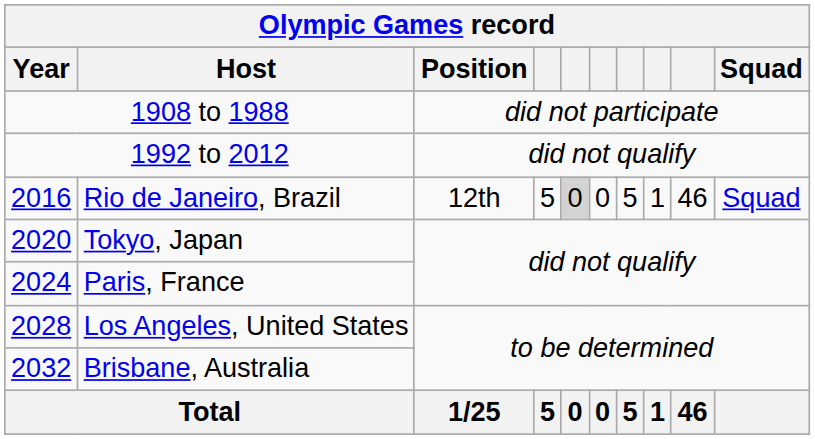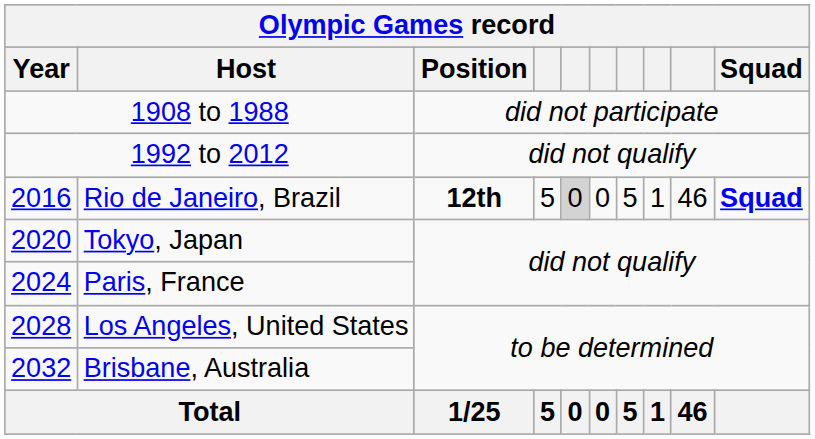(474, 197) normal -> (474, 197) bold
(761, 197) normal -> (761, 197) bold
